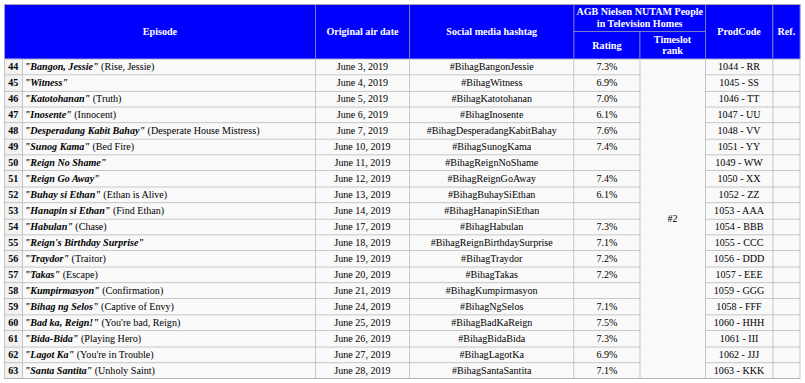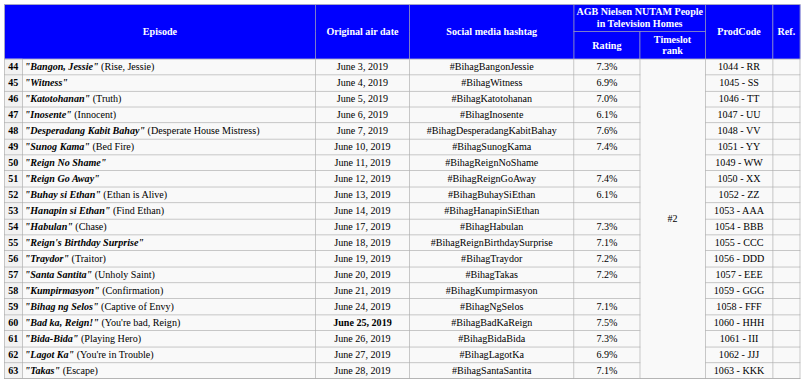(61, 274) "Takas" (Escape) -> (90, 274) "Santa Santita" (Unholy Saint)
(362, 322) normal -> (362, 322) bold
(90, 370) "Santa Santita" (Unholy Saint) -> (61, 370) "Takas" (Escape)
